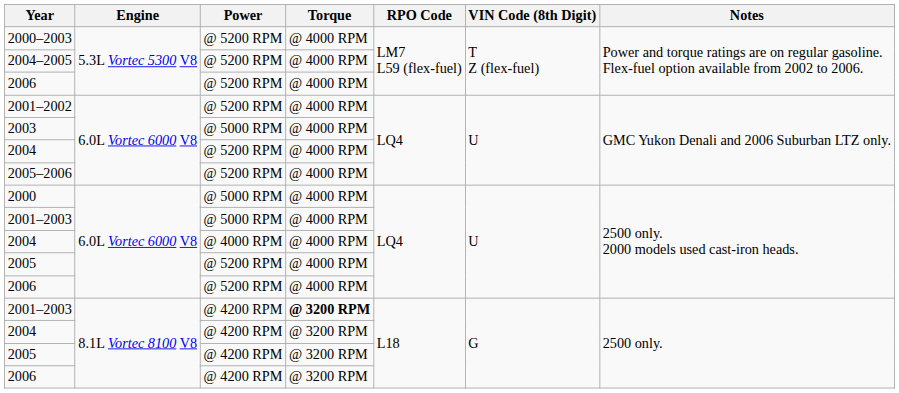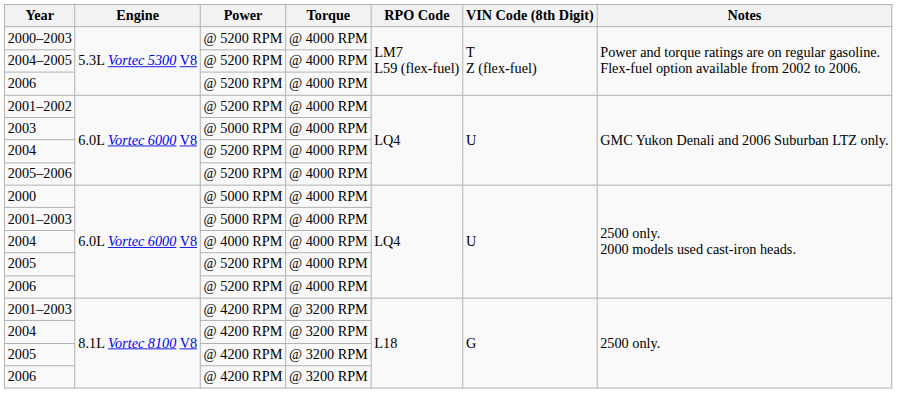(330, 309) bold -> (328, 309) normal
